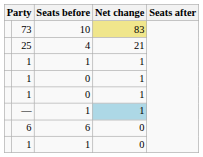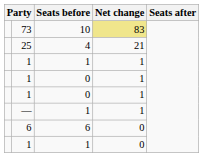(142, 111) lightblue background -> (142, 111) no background
